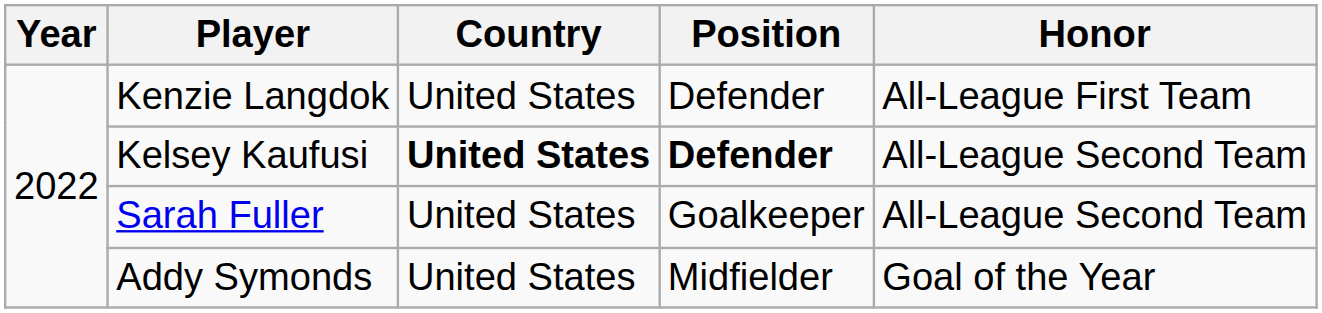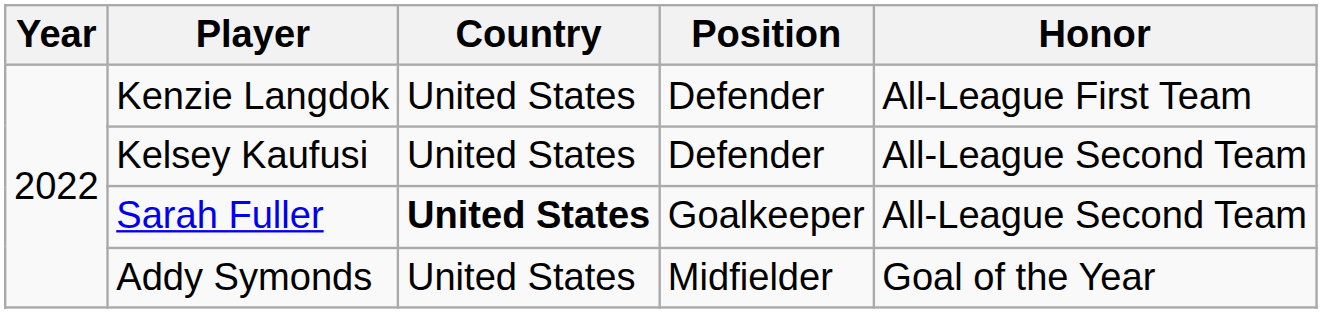(529, 155) bold -> (521, 155) normal
(750, 155) bold -> (746, 155) normal
(521, 215) normal -> (529, 215) bold
